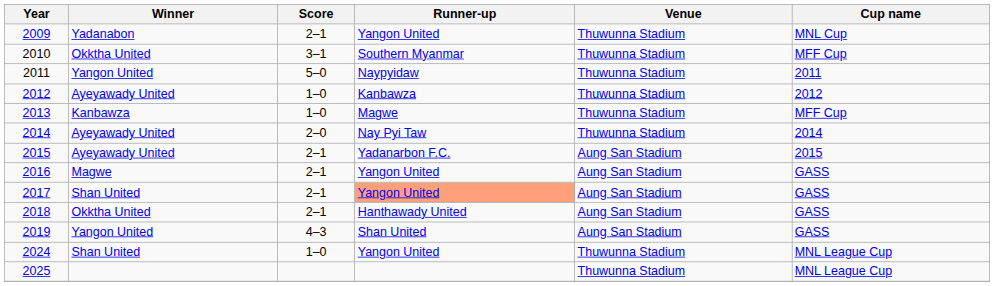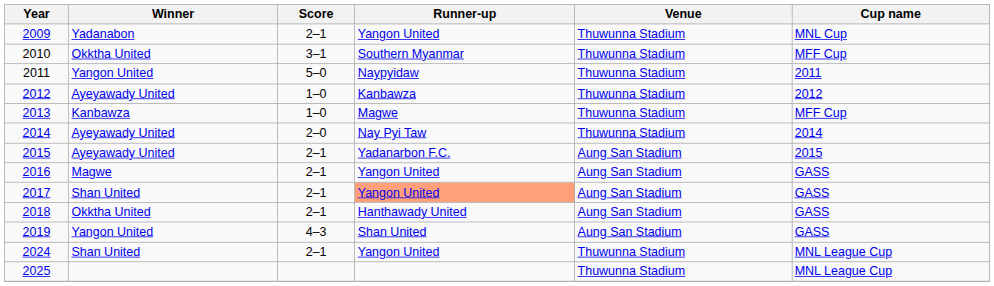(316, 251) 1–0 -> (316, 251) 2–1
